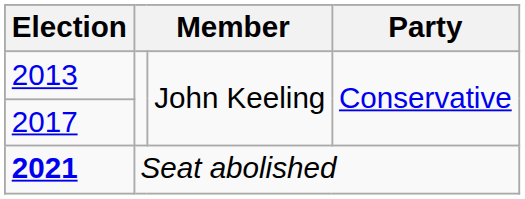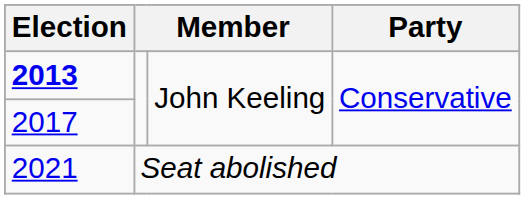(45, 74) normal -> (45, 74) bold
(45, 168) bold -> (45, 168) normal
